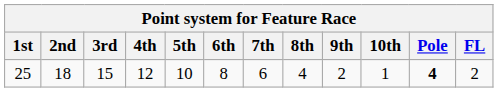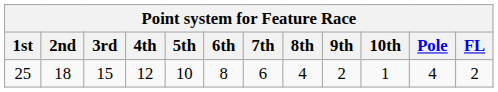(432, 73) bold -> (432, 73) normal
